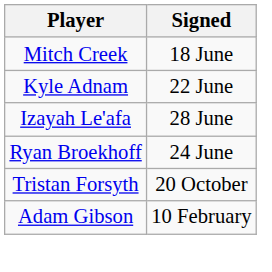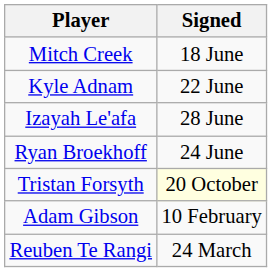(201, 184) no background -> (212, 184) lightyellow background
+ row: (81, 250)
